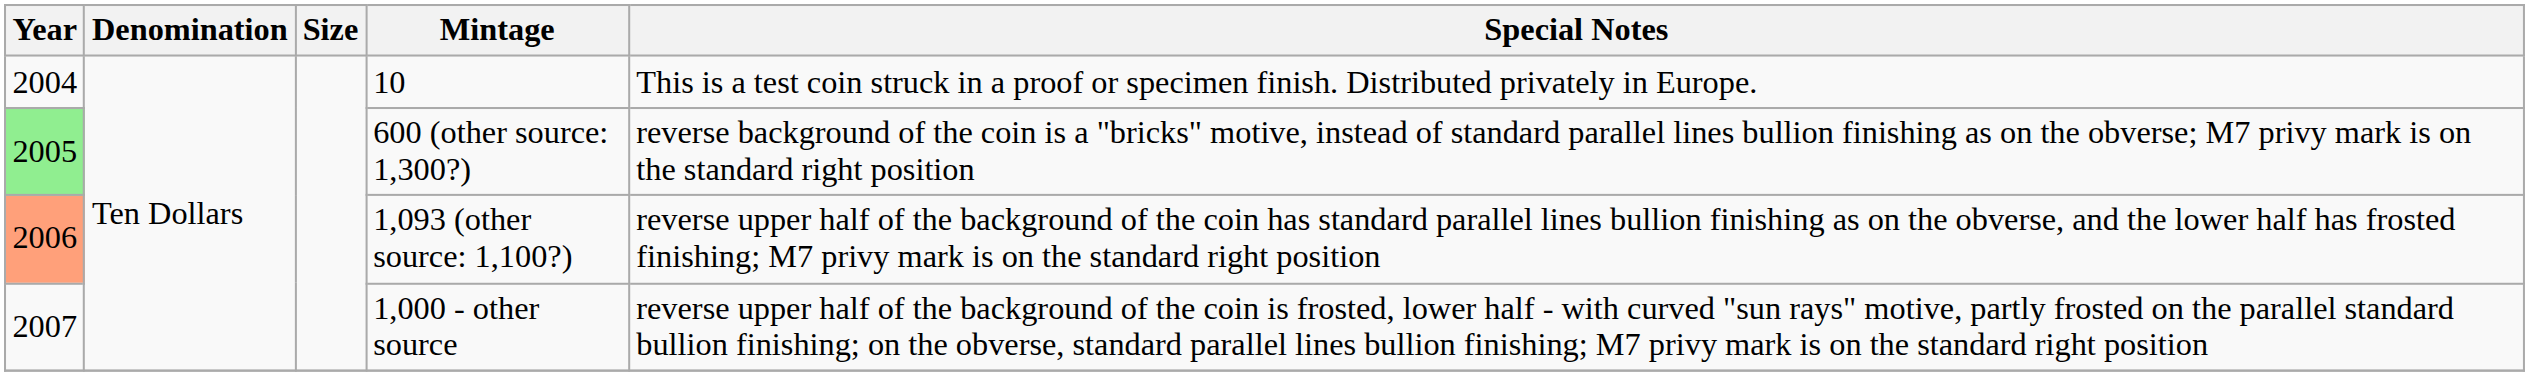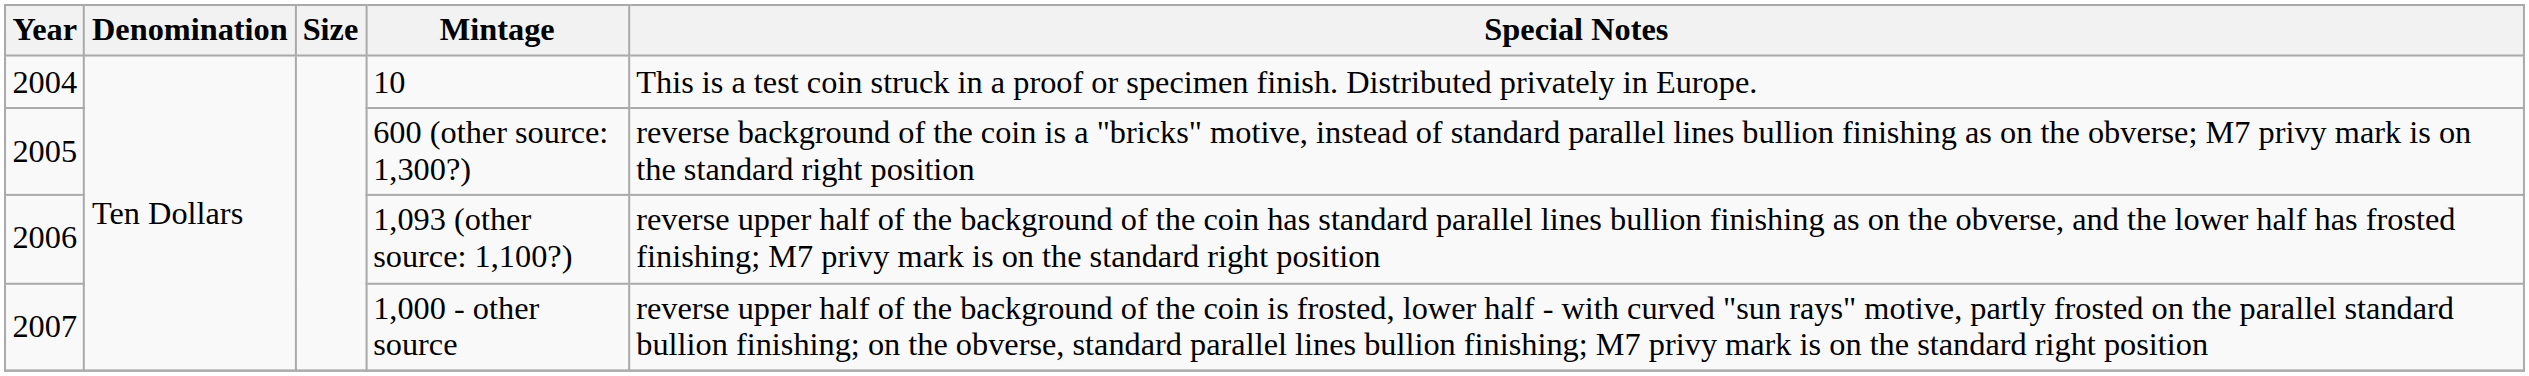(45, 150) lightgreen background -> (45, 150) no background
(45, 238) lightsalmon background -> (45, 238) no background
